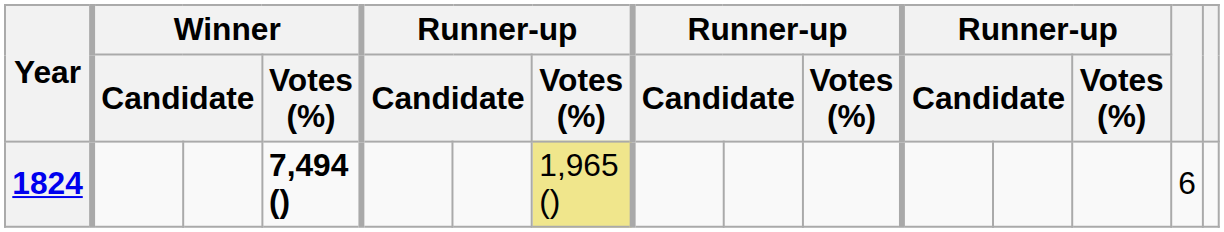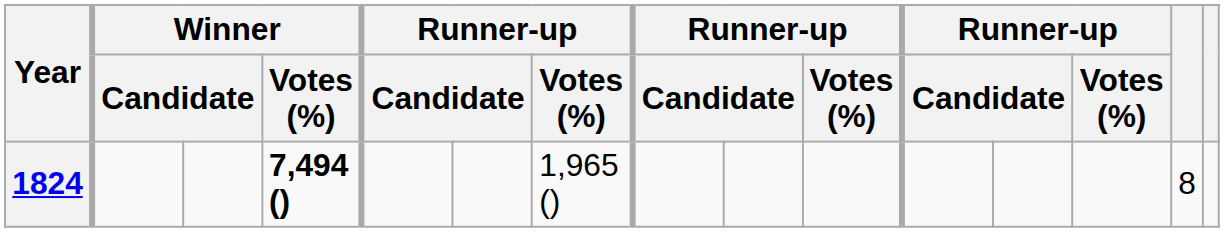(579, 183) khaki background -> (579, 183) no background
(1187, 183) 6 -> (1187, 183) 8
